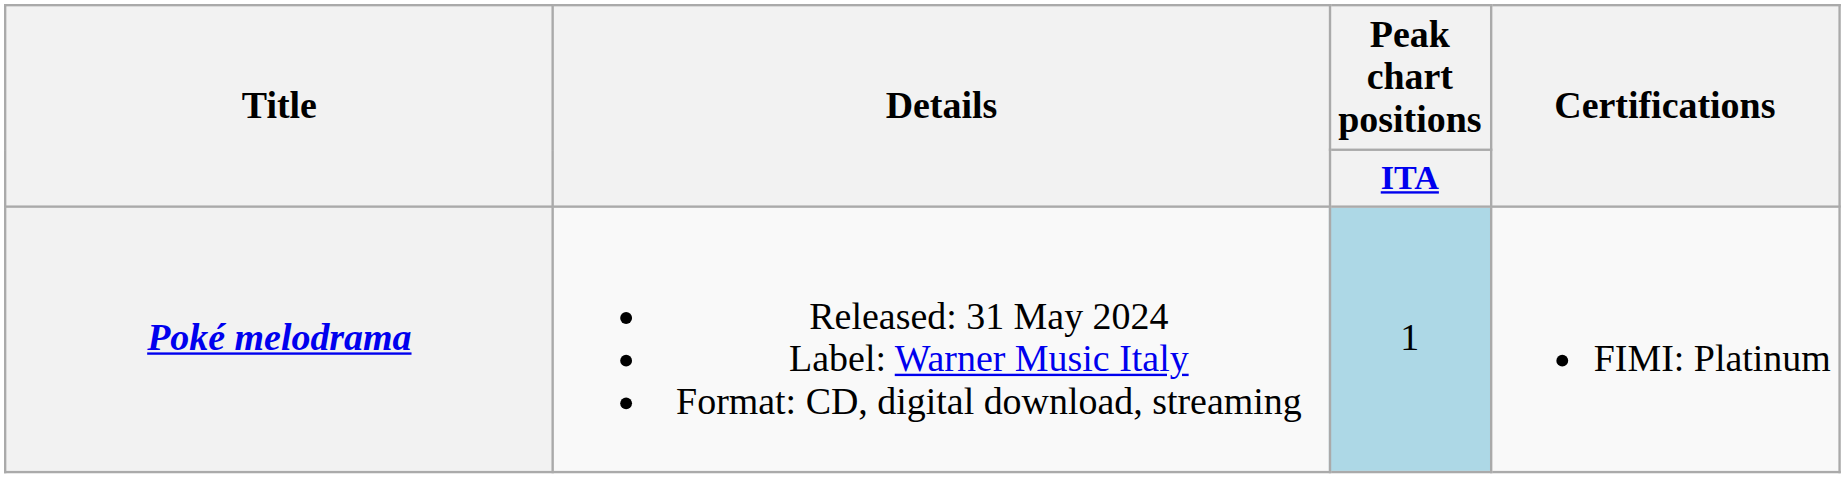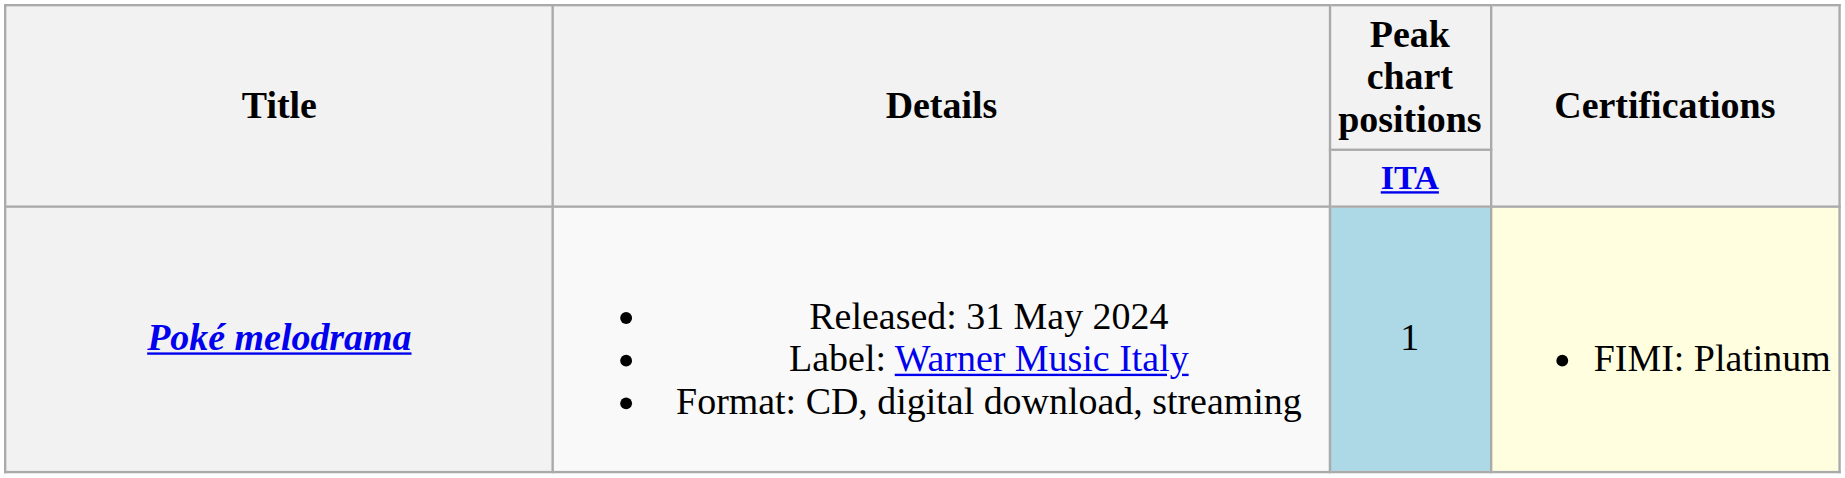(1665, 360) no background -> (1665, 360) lightyellow background
